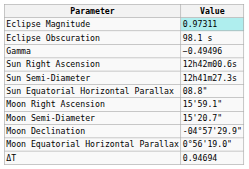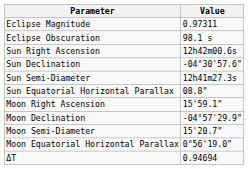(200, 24) paleturquoise background -> (200, 24) no background
- row: (19, 51)
+ row: (43, 64)
rows swapped: (46, 131) <-> (51, 118)
